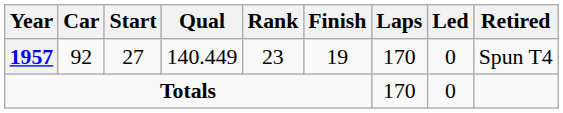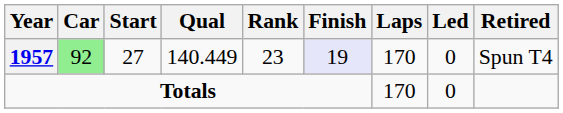(81, 56) no background -> (81, 56) lightgreen background
(337, 56) no background -> (337, 56) lavender background
